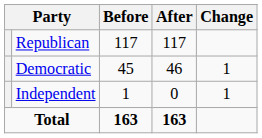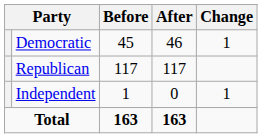rows swapped: (52, 42) <-> (53, 68)
